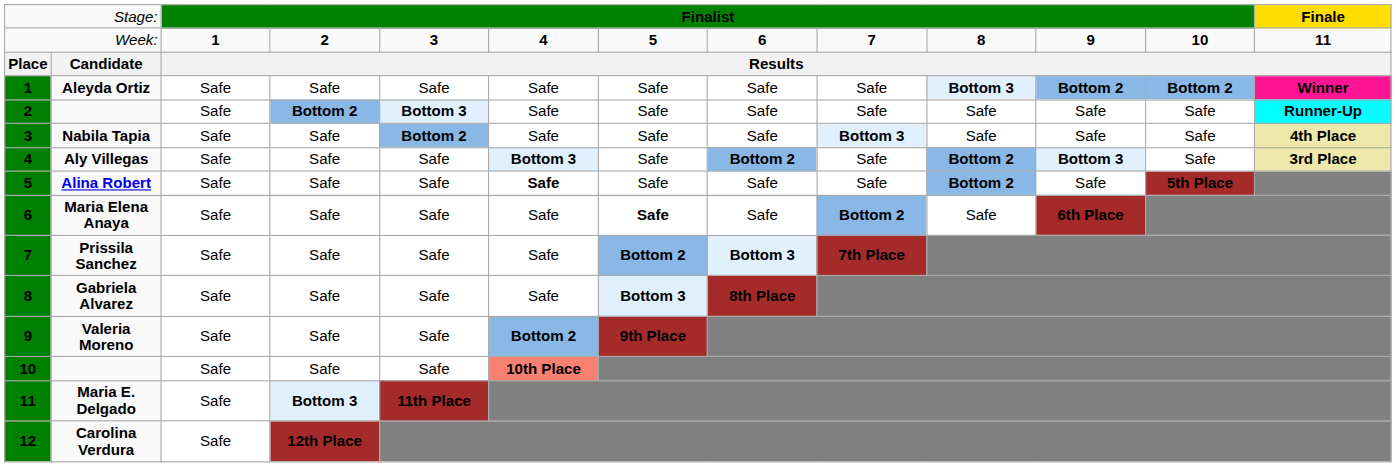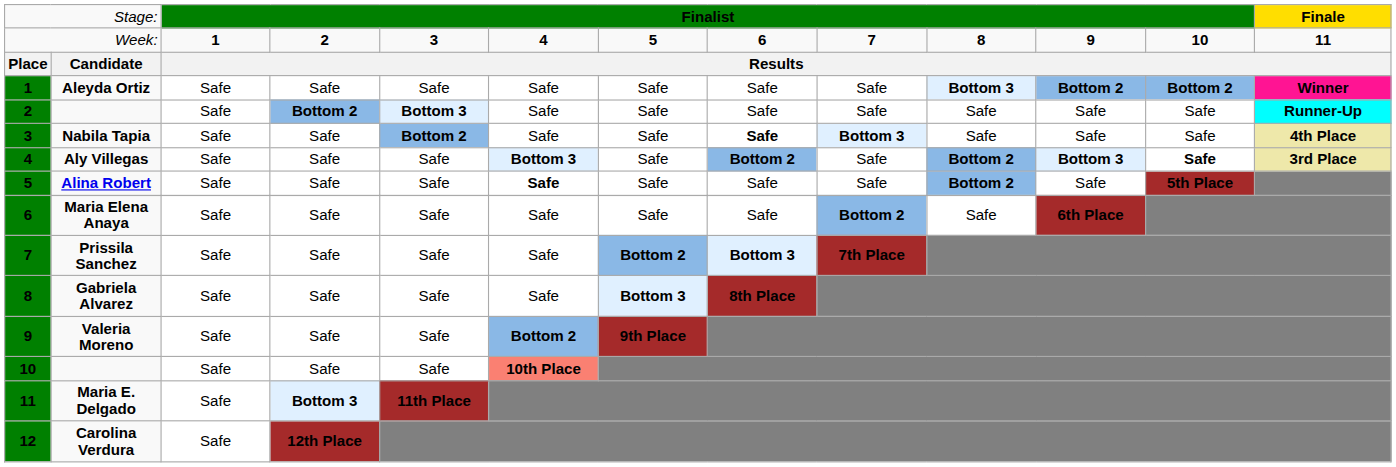(762, 135) normal -> (762, 135) bold
(1200, 159) normal -> (1200, 159) bold
(653, 215) bold -> (653, 215) normal
